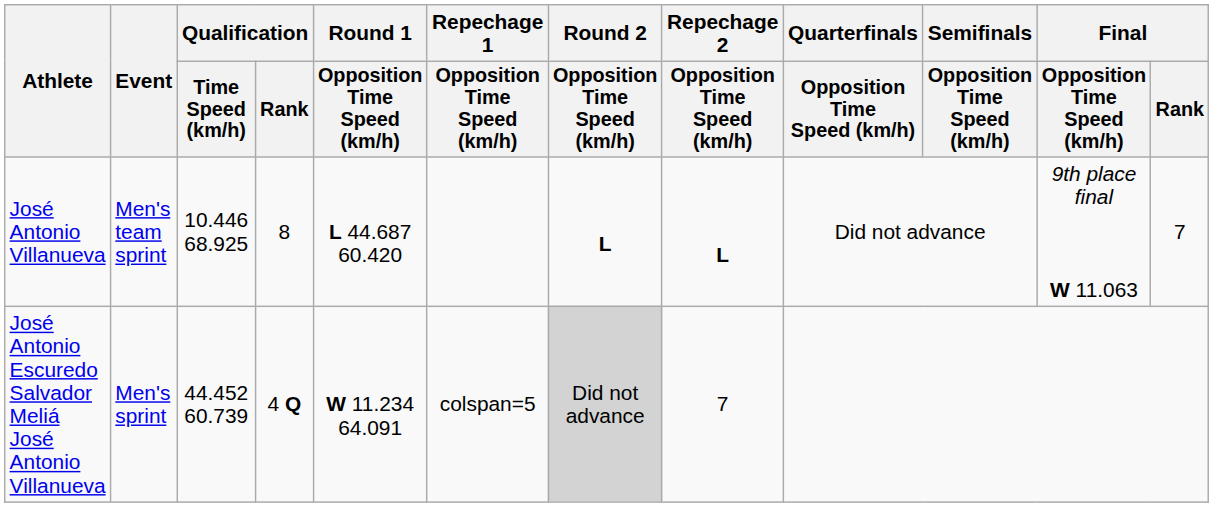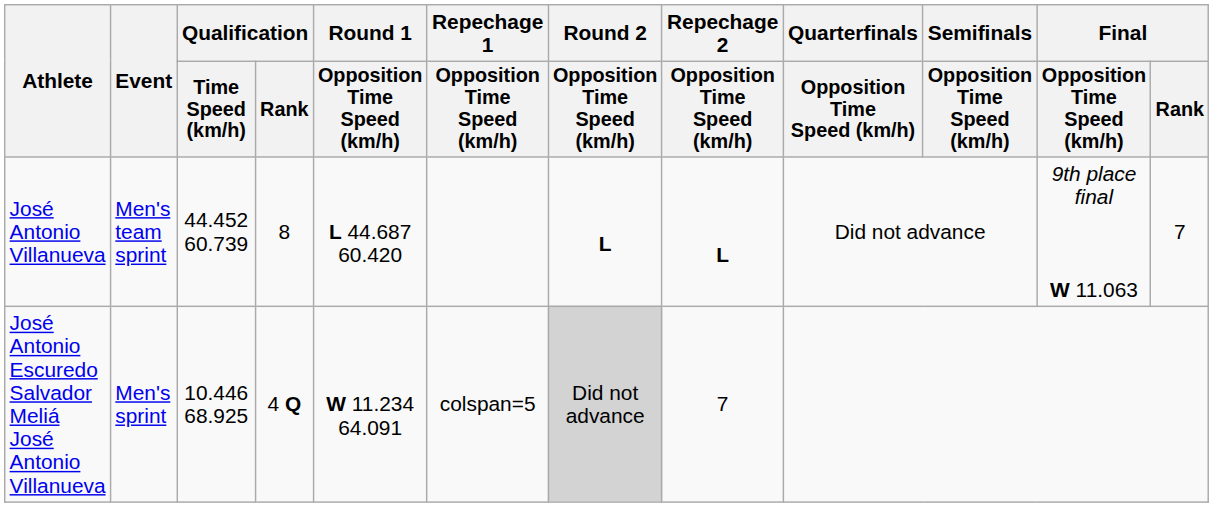(216, 232) 10.446 68.925 -> (216, 232) 44.452 60.739
(216, 404) 44.452 60.739 -> (216, 404) 10.446 68.925
